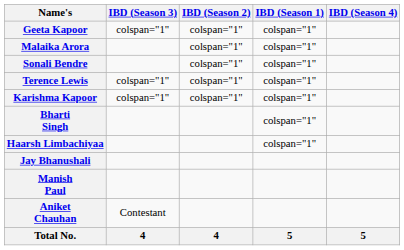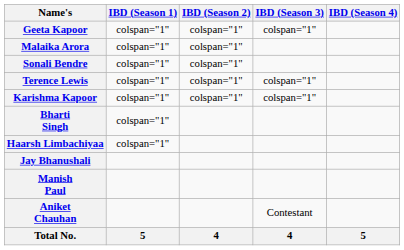columns swapped: (290, 13) <-> (143, 13)
